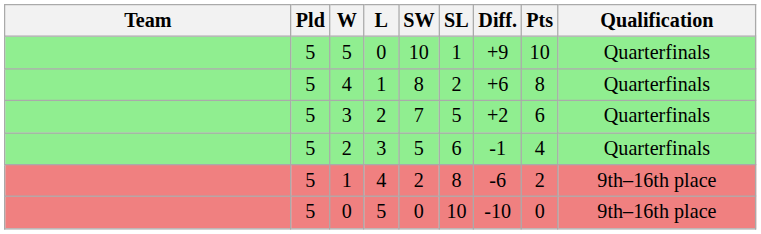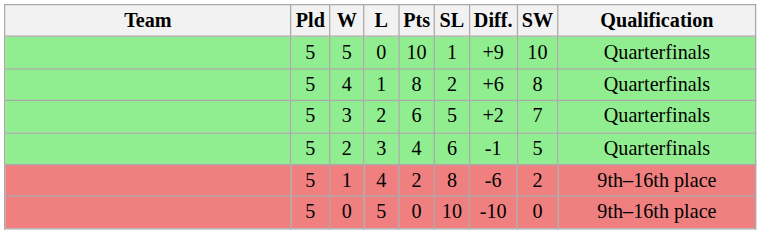columns swapped: (419, 20) <-> (540, 20)
